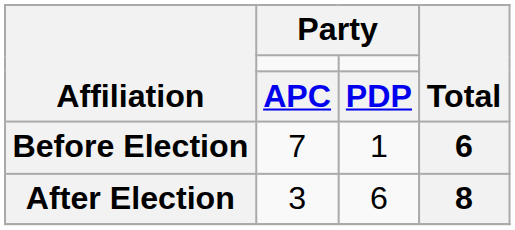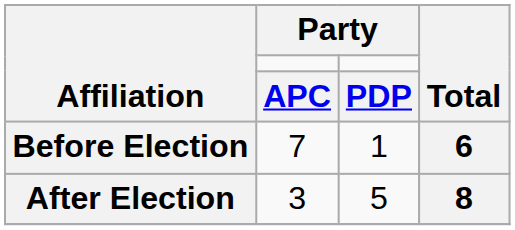(379, 197) 6 -> (379, 197) 5
